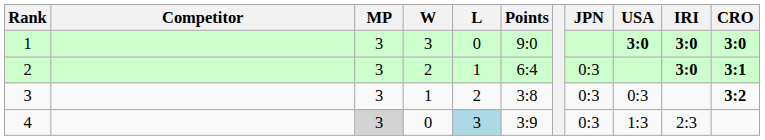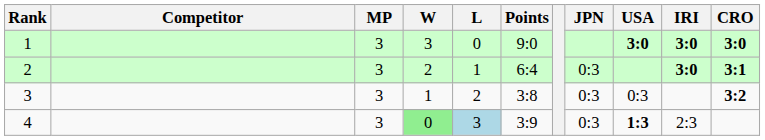(379, 122) lightgrey background -> (379, 122) no background
(428, 122) no background -> (428, 122) lightgreen background
(638, 122) normal -> (638, 122) bold
